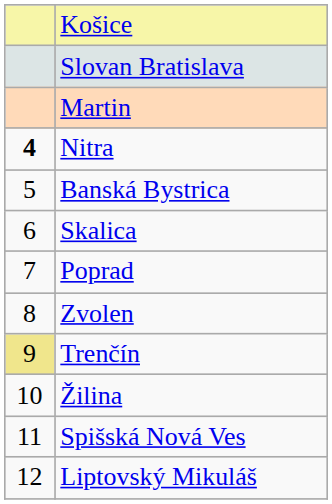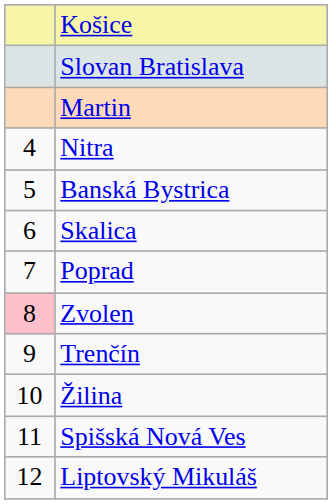(30, 148) bold -> (30, 148) normal
(30, 312) no background -> (30, 312) pink background
(30, 353) khaki background -> (30, 353) no background
